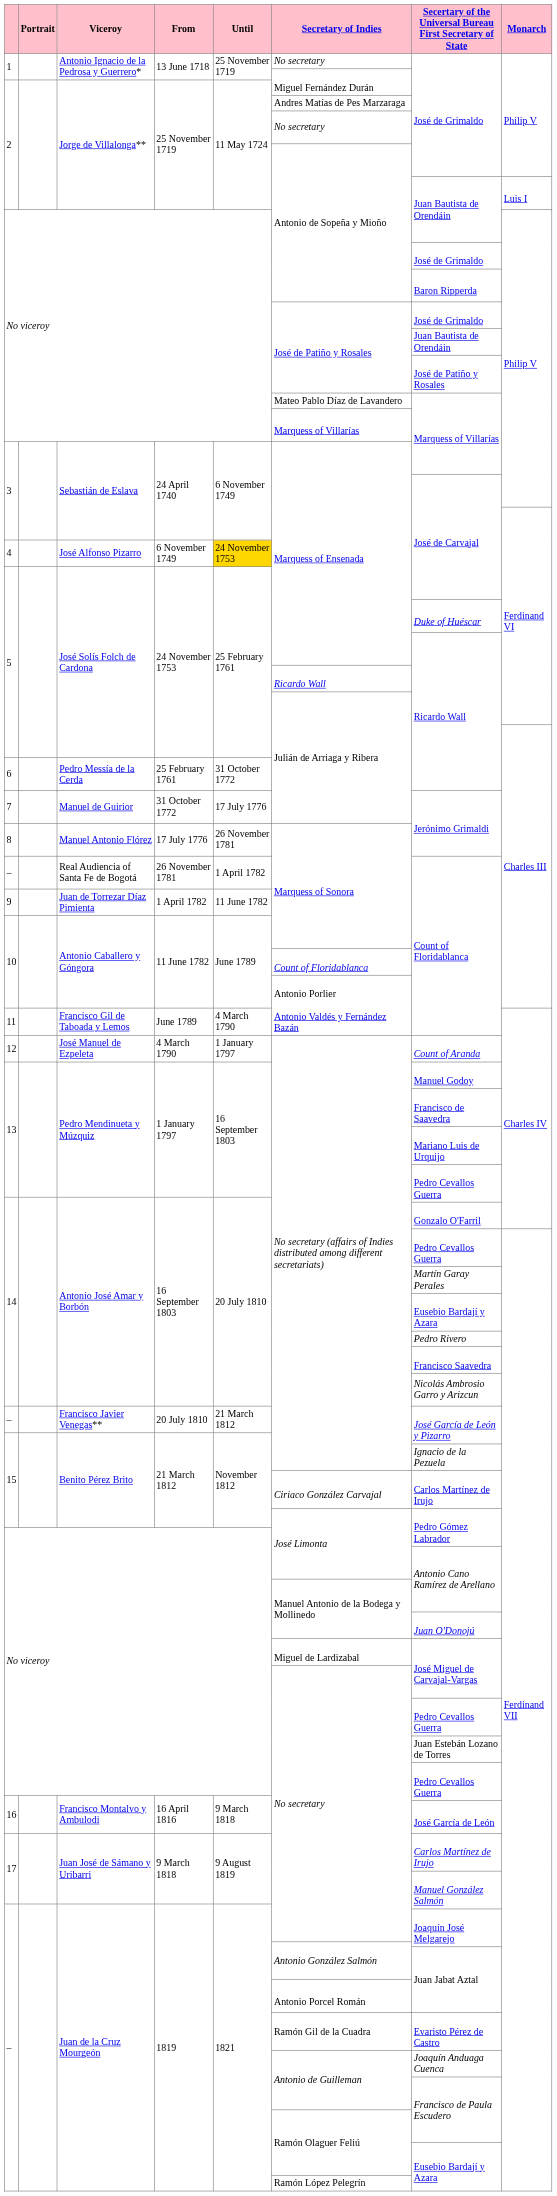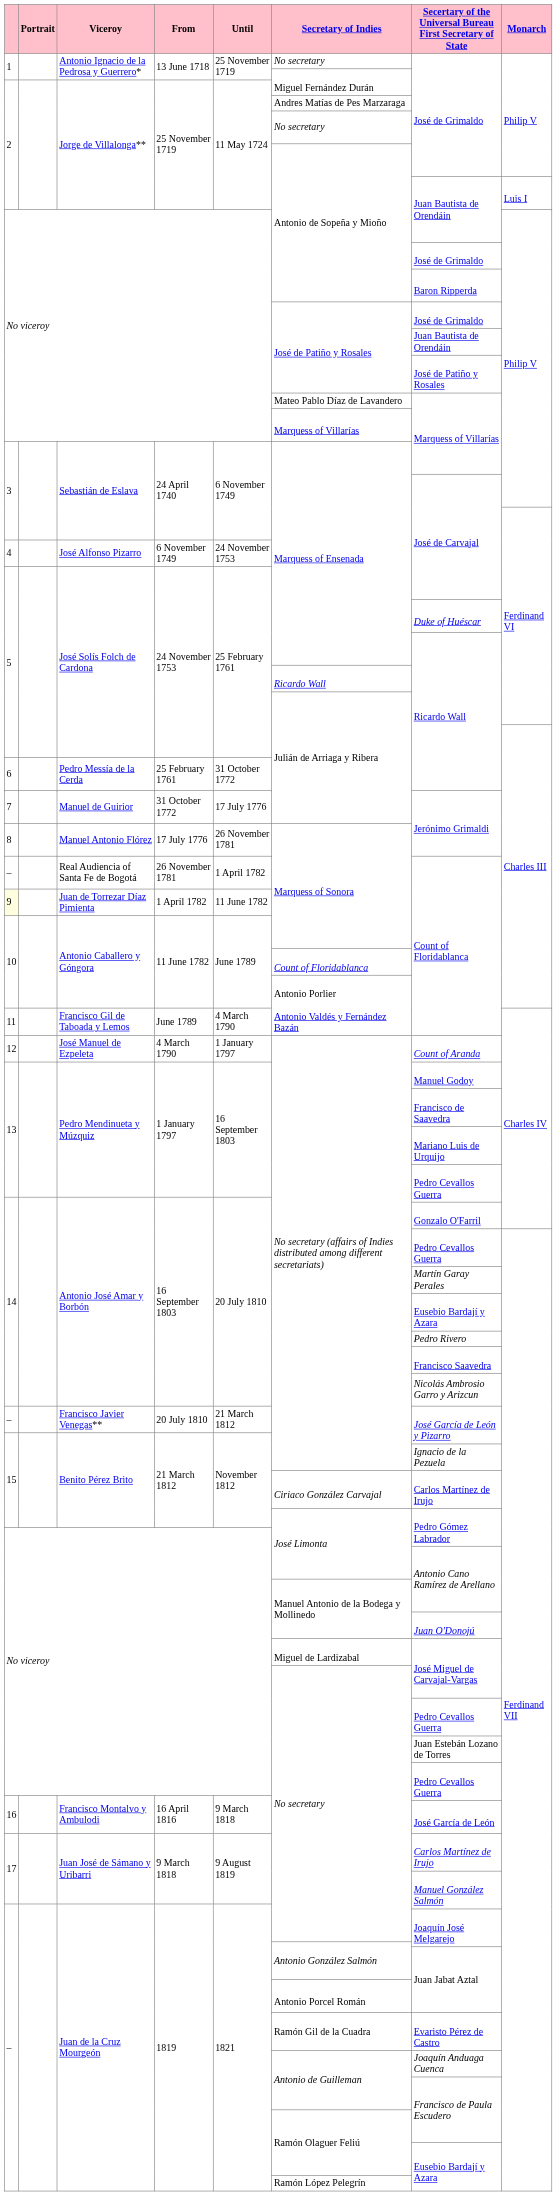(242, 553) gold background -> (242, 553) no background
(9, 902) no background -> (9, 902) lightyellow background
